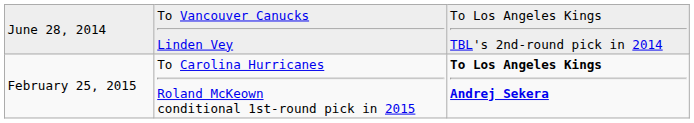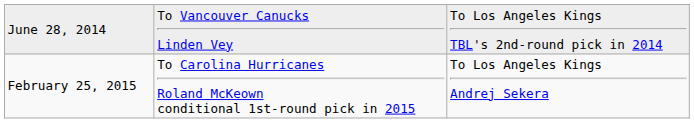(568, 79) bold -> (568, 79) normal
